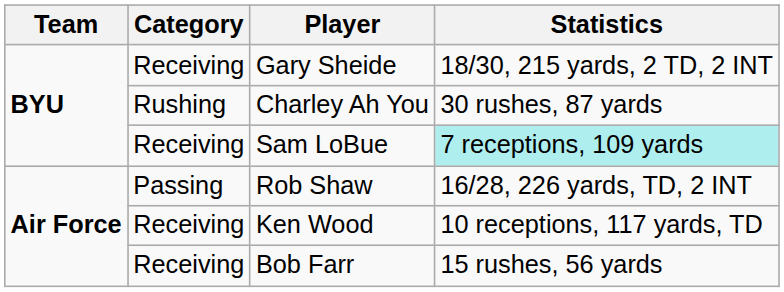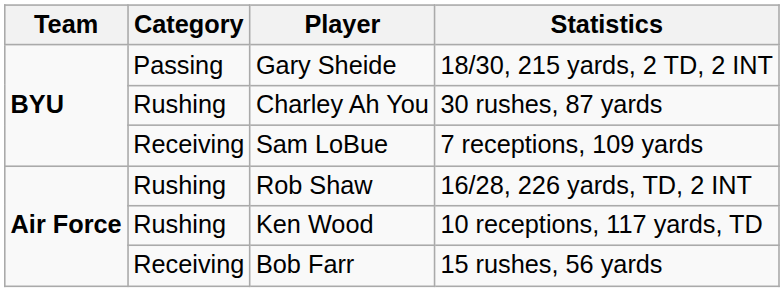(189, 64) Receiving -> (178, 64) Passing
(572, 145) paleturquoise background -> (572, 145) no background
(178, 185) Passing -> (180, 185) Rushing
(189, 225) Receiving -> (180, 225) Rushing
